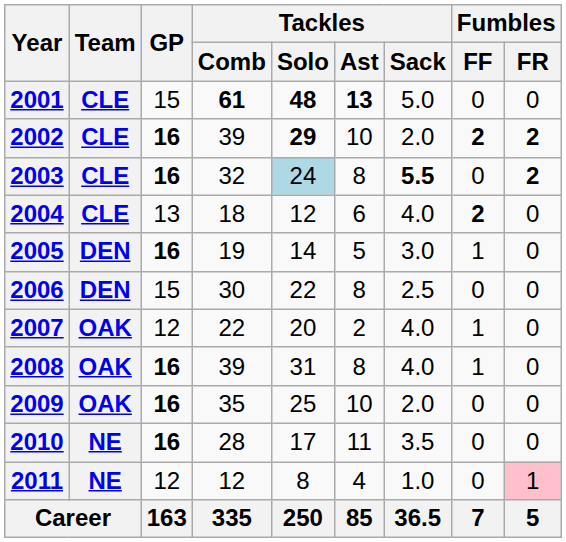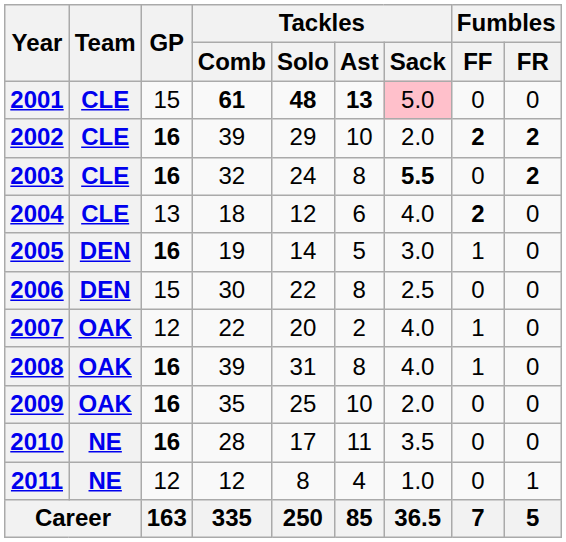(418, 99) no background -> (418, 99) pink background
(303, 137) bold -> (303, 137) normal
(303, 175) lightblue background -> (303, 175) no background
(533, 480) pink background -> (533, 480) no background
